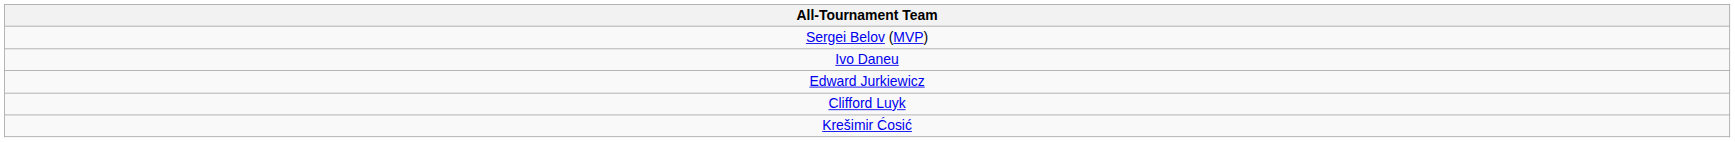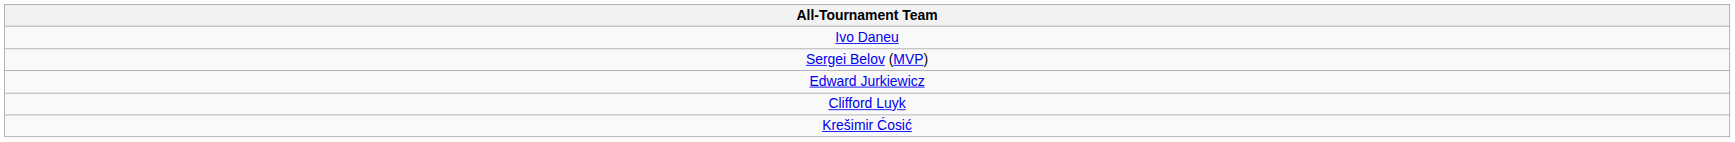(867, 37) Sergei Belov (MVP) -> (867, 37) Ivo Daneu
(867, 59) Ivo Daneu -> (867, 59) Sergei Belov (MVP)
